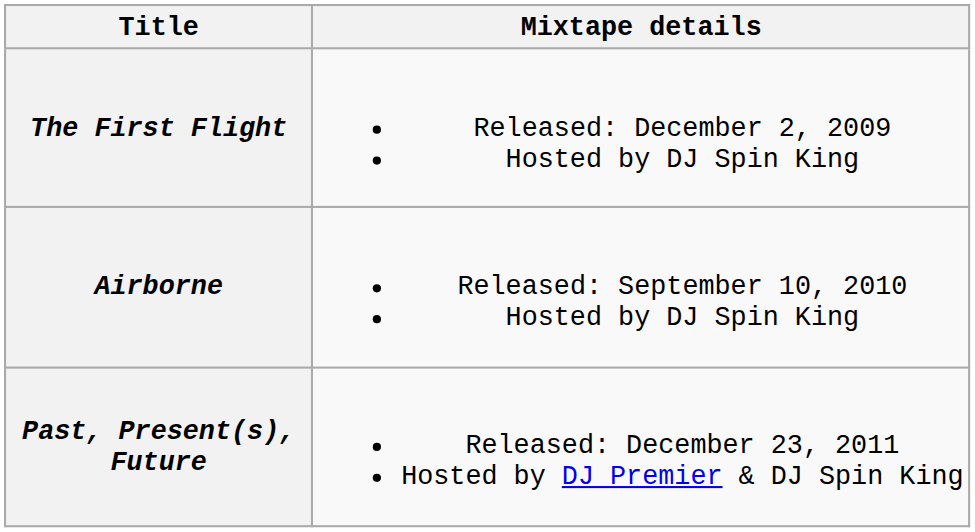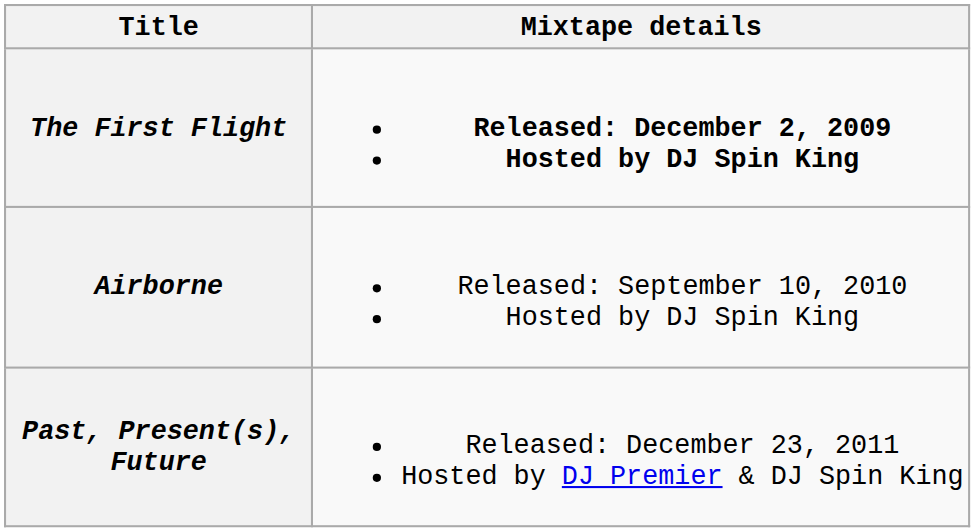(641, 144) normal -> (641, 144) bold
